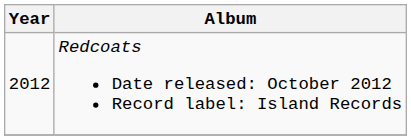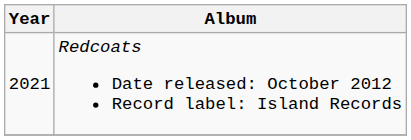(30, 84) 2012 -> (30, 84) 2021
